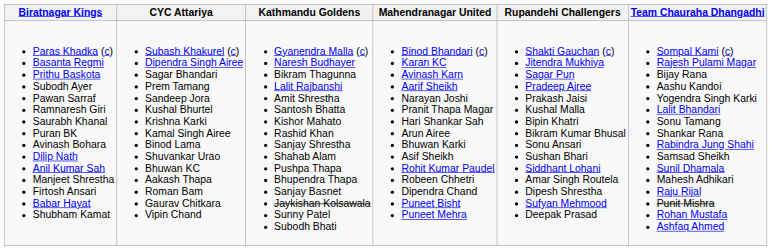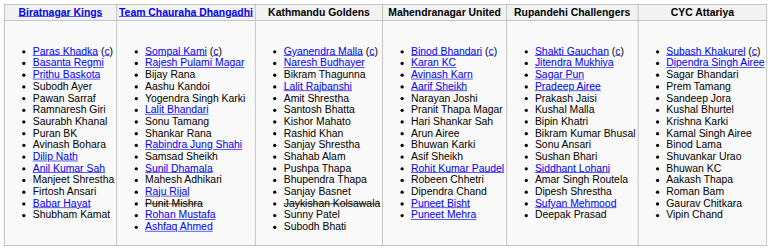columns swapped: (181, 12) <-> (698, 12)
